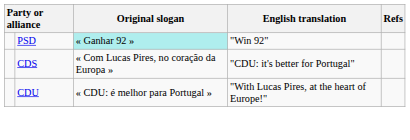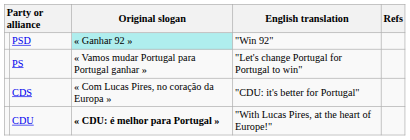+ row: (18, 63)
(144, 91) normal -> (147, 120) bold
